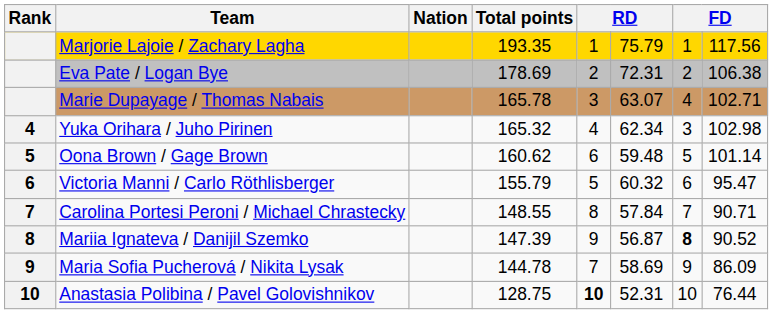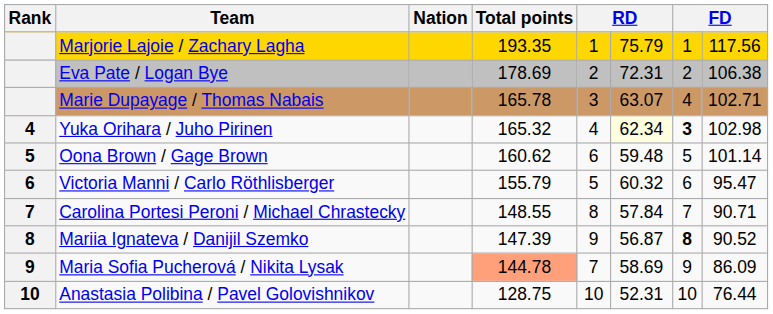(641, 128) no background -> (641, 128) lightyellow background
(687, 128) normal -> (687, 128) bold
(524, 267) no background -> (524, 267) lightsalmon background
(594, 294) bold -> (594, 294) normal
